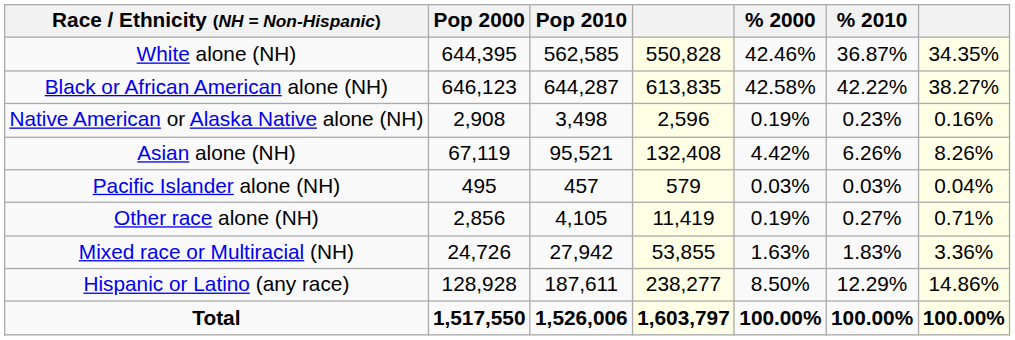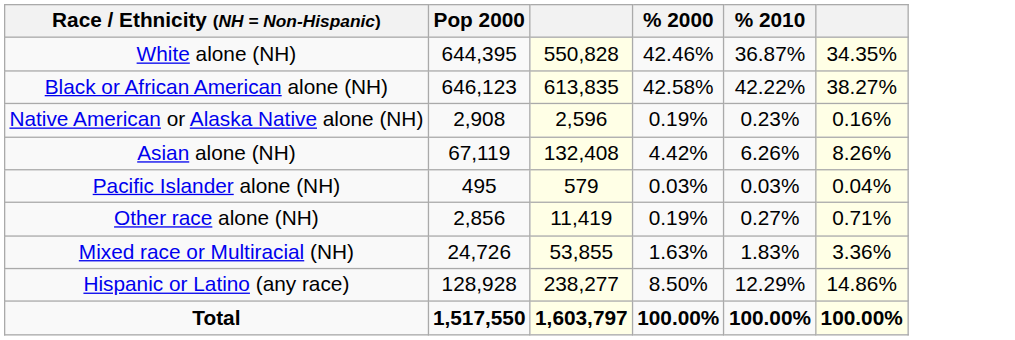- column: (581, 20)
